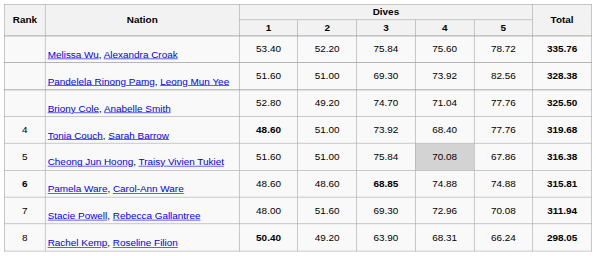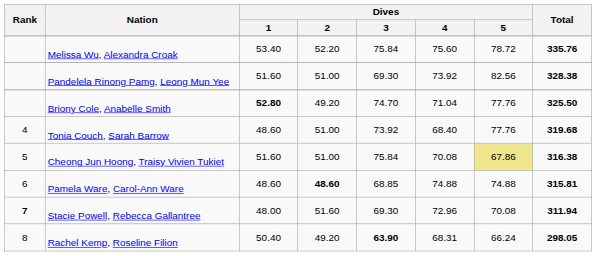(269, 103) normal -> (269, 103) bold
(269, 130) bold -> (269, 130) normal
(445, 156) lightgrey background -> (445, 156) no background
(503, 156) no background -> (503, 156) khaki background
(25, 183) bold -> (25, 183) normal
(327, 183) normal -> (327, 183) bold
(386, 183) bold -> (386, 183) normal
(25, 210) normal -> (25, 210) bold
(269, 237) bold -> (269, 237) normal
(386, 237) normal -> (386, 237) bold
